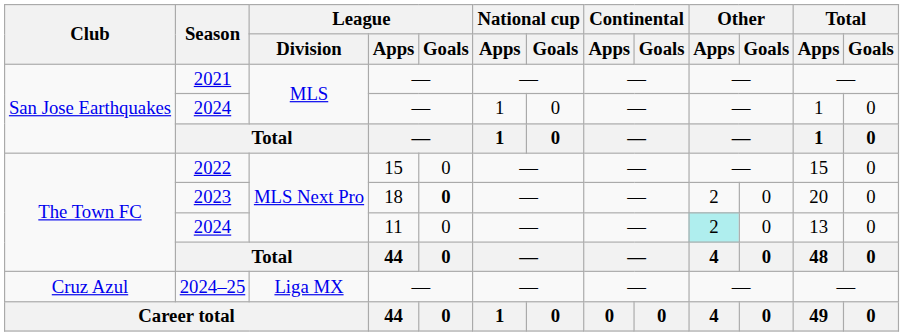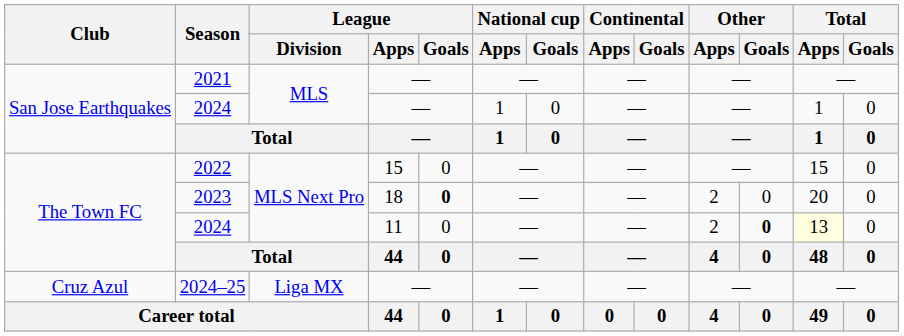(714, 227) paleturquoise background -> (714, 227) no background
(766, 227) normal -> (766, 227) bold
(819, 227) no background -> (819, 227) lightyellow background
